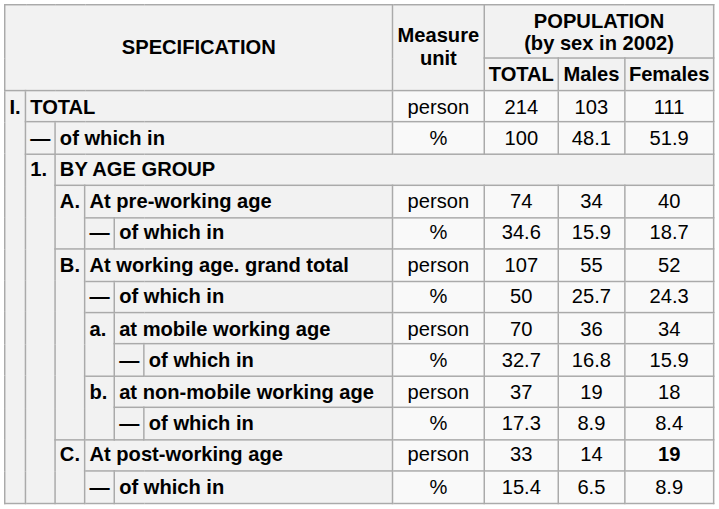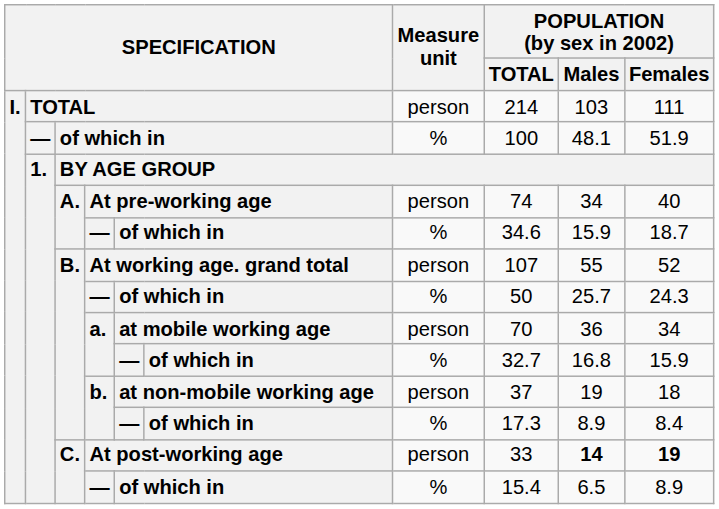(591, 455) normal -> (591, 455) bold
